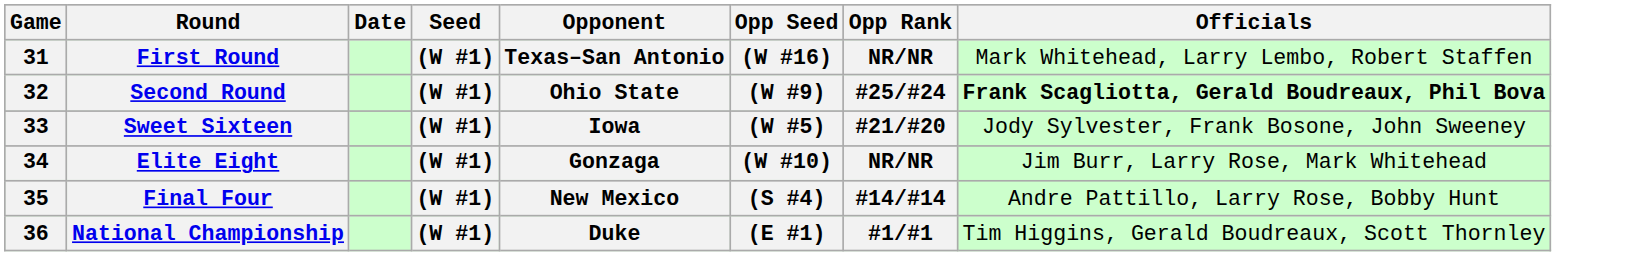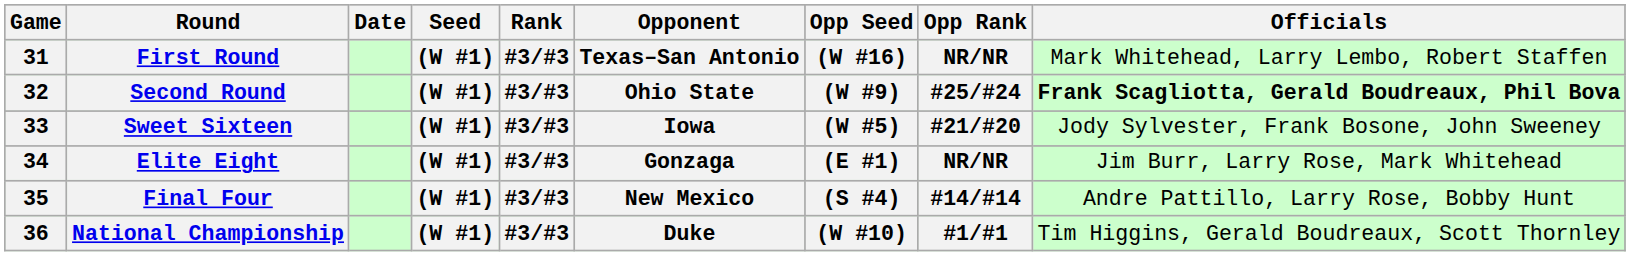+ column: (537, 22)
(787, 163) (W #10) -> (862, 163) (E #1)
(787, 233) (E #1) -> (862, 233) (W #10)
